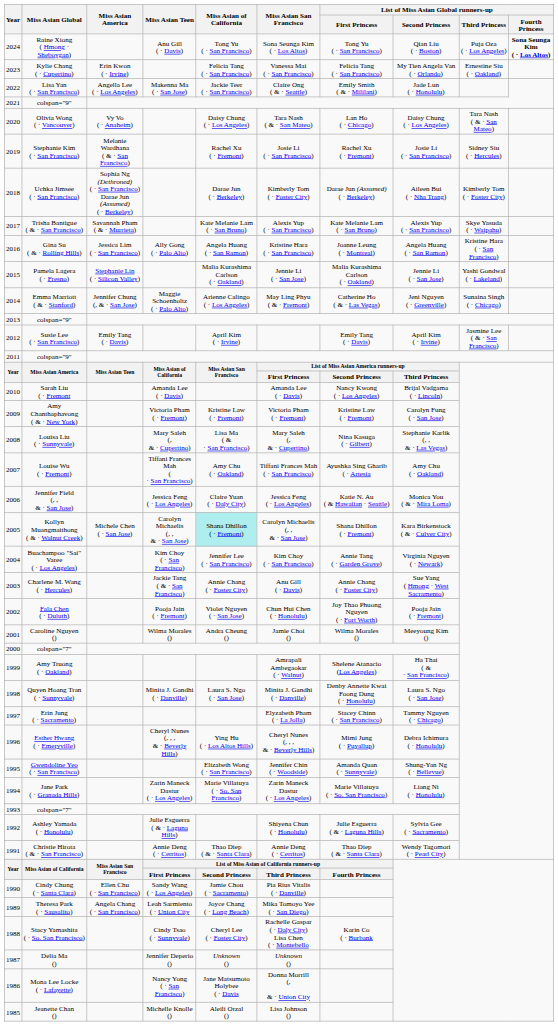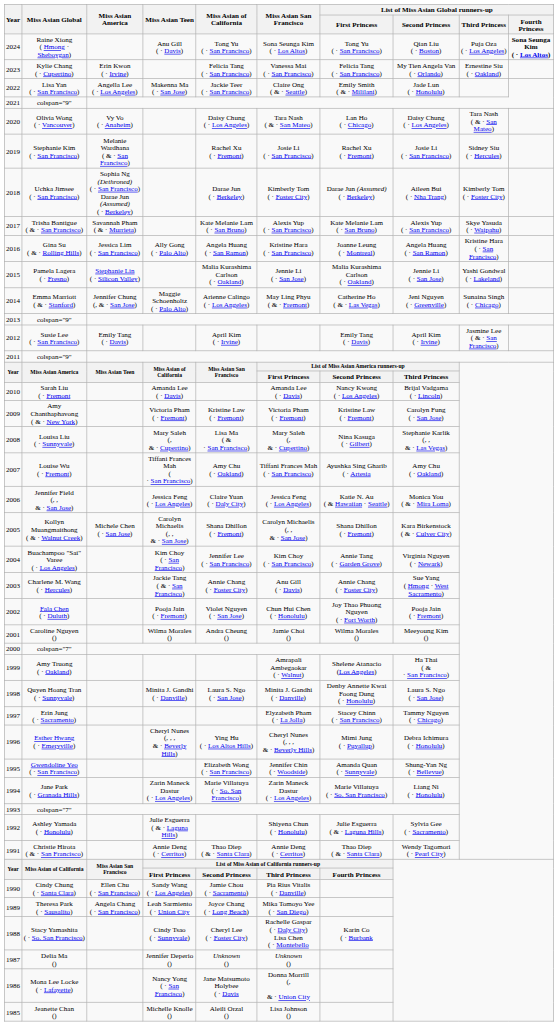(226, 530) paleturquoise background -> (226, 530) no background
